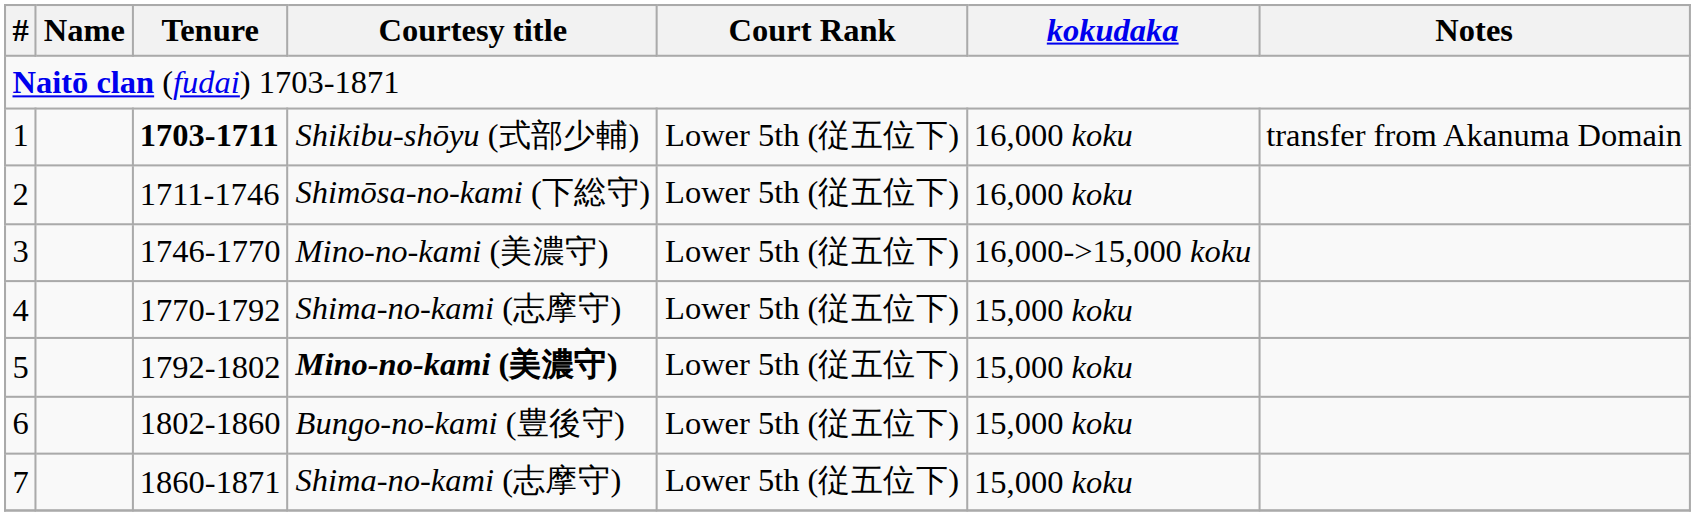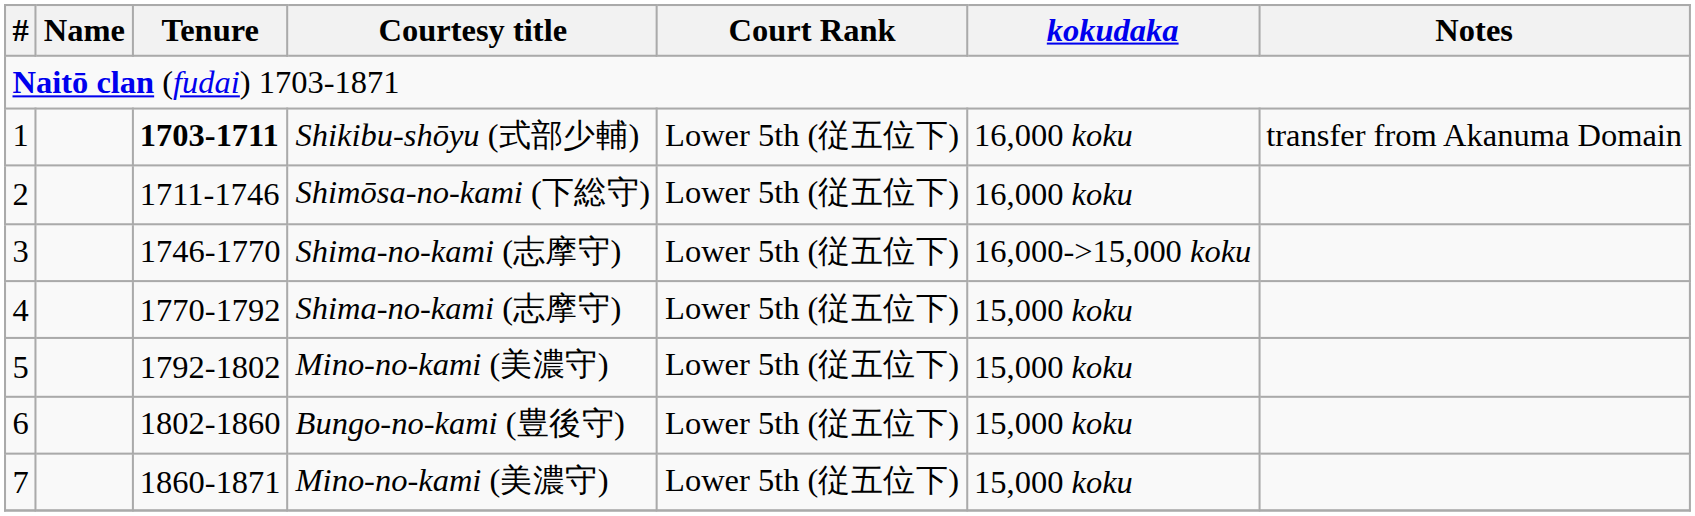(452, 250) Mino-no-kami (美濃守) -> (458, 250) Shima-no-kami (志摩守)
(457, 365) bold -> (452, 365) normal
(458, 480) Shima-no-kami (志摩守) -> (452, 480) Mino-no-kami (美濃守)
